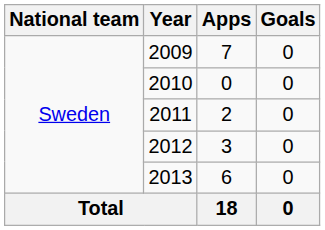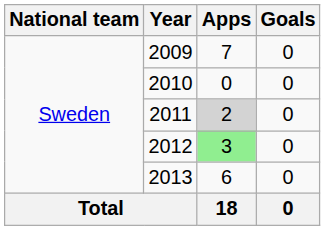(227, 114) no background -> (227, 114) lightgrey background
(227, 146) no background -> (227, 146) lightgreen background
